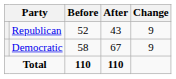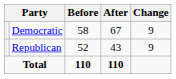rows swapped: (37, 47) <-> (37, 30)
